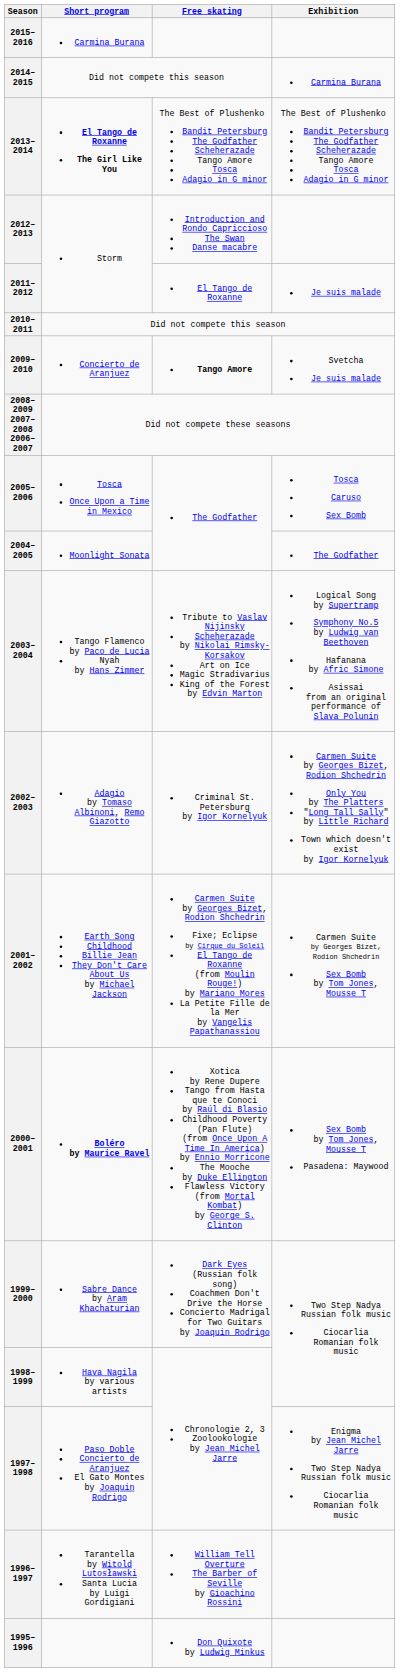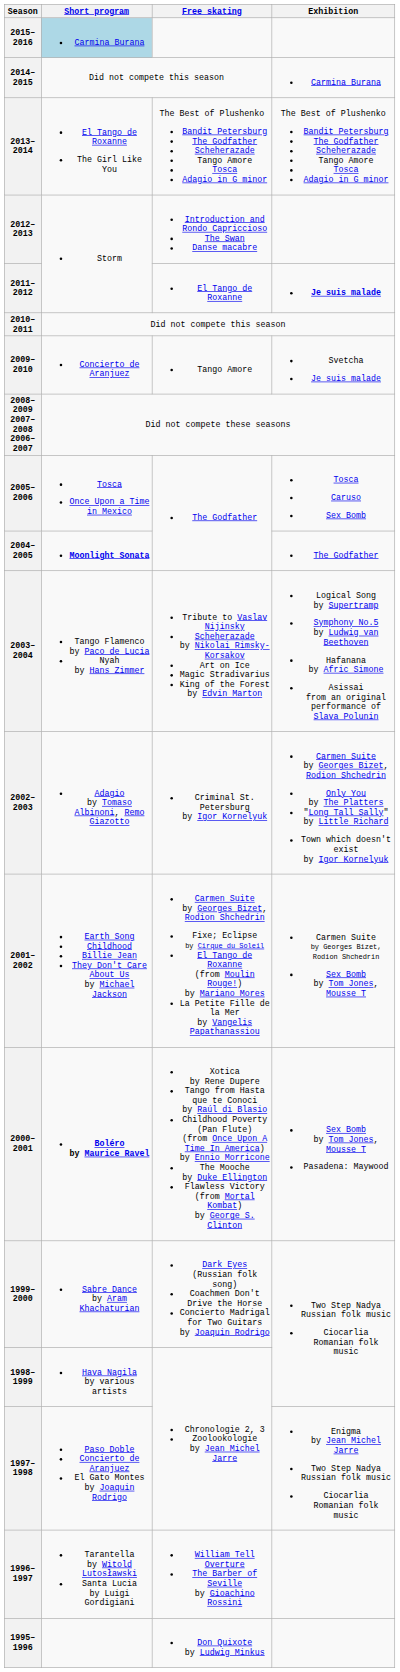(97, 43) no background -> (97, 43) lightblue background
(97, 151) bold -> (97, 151) normal
(333, 293) normal -> (333, 293) bold
(212, 370) bold -> (212, 370) normal
(97, 556) normal -> (97, 556) bold
